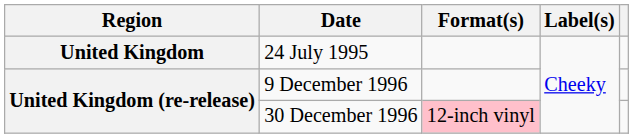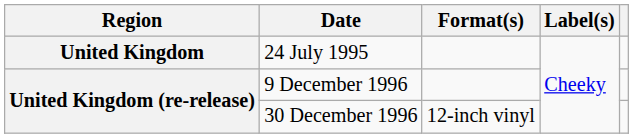(481, 116) pink background -> (481, 116) no background
